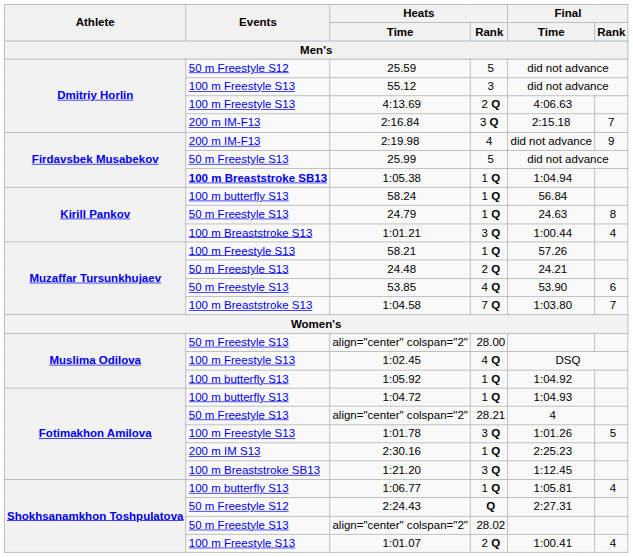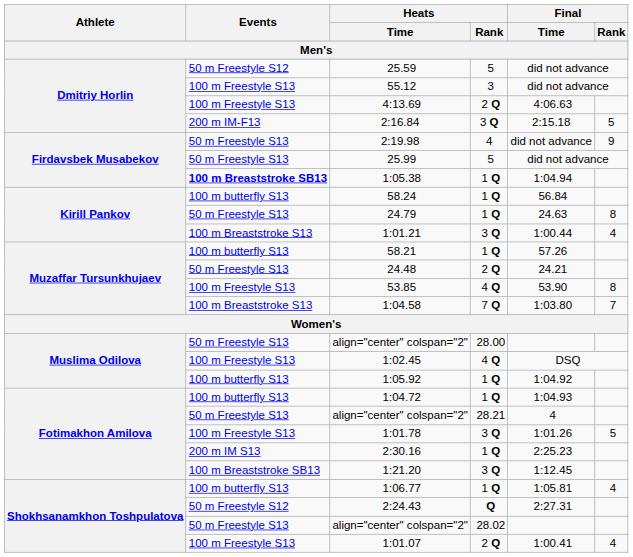(611, 123) 7 -> (611, 123) 5
(225, 141) 200 m IM-F13 -> (239, 141) 50 m Freestyle S13
(242, 251) 100 m Freestyle S13 -> (239, 251) 100 m butterfly S13
(239, 287) 50 m Freestyle S13 -> (242, 287) 100 m Freestyle S13
(611, 287) 6 -> (611, 287) 8
